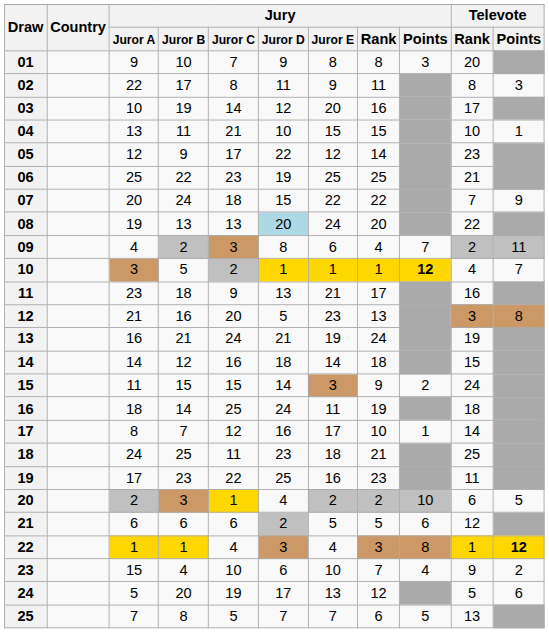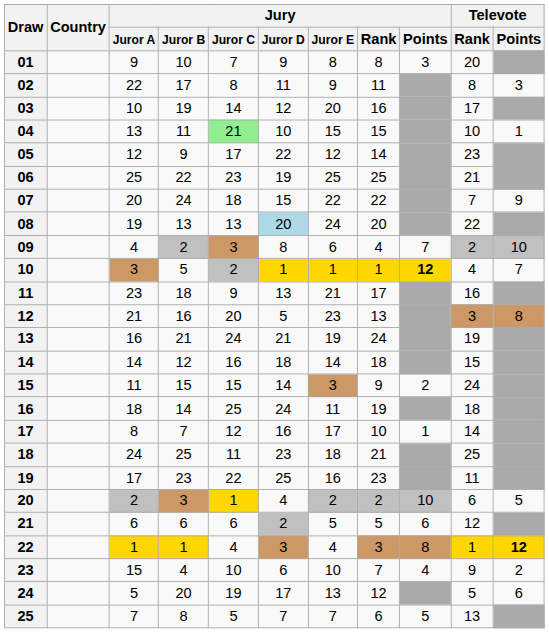(233, 131) no background -> (233, 131) lightgreen background
(519, 246) 11 -> (519, 246) 10
